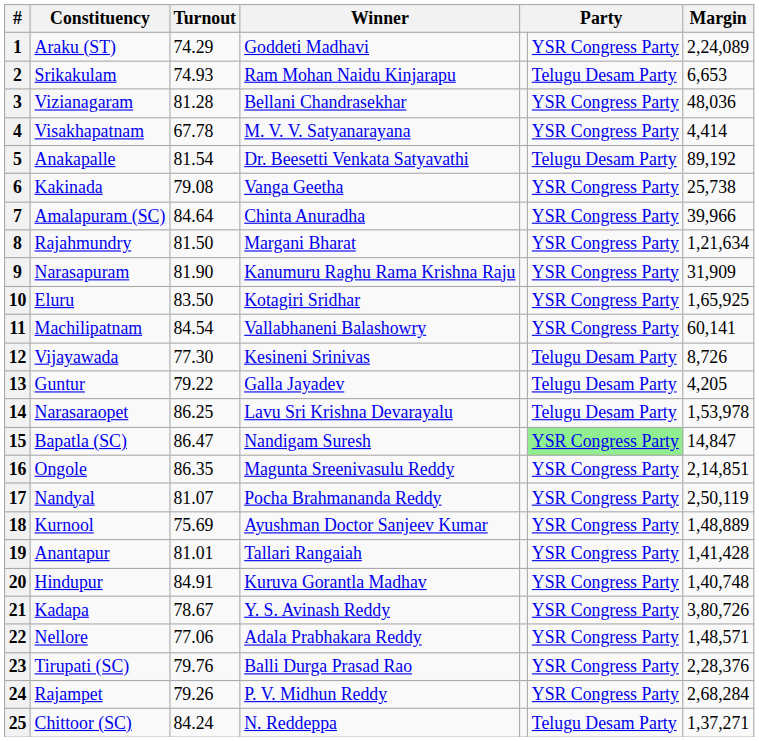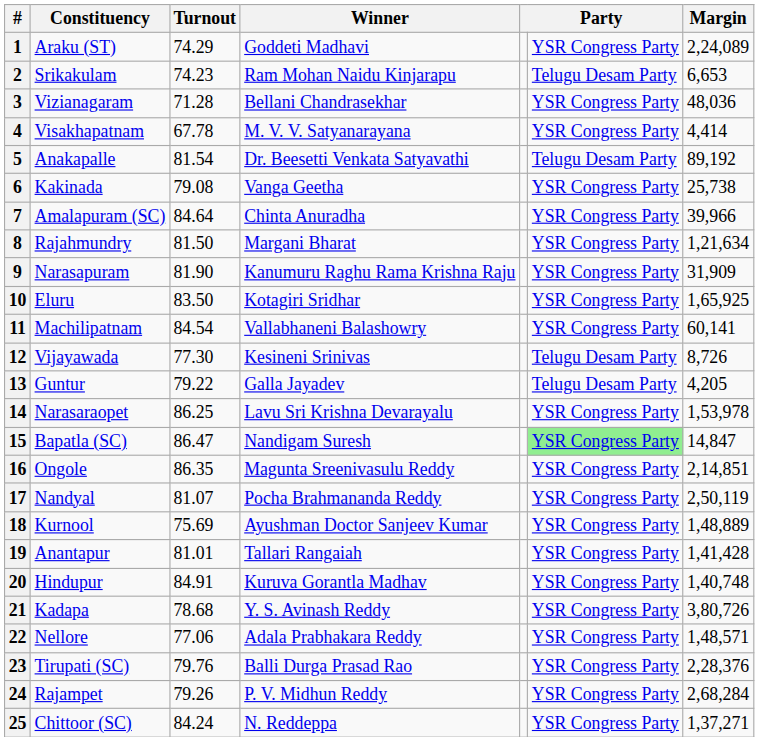(193, 74) 74.93 -> (193, 74) 74.23
(193, 103) 81.28 -> (193, 103) 71.28
(604, 412) Telugu Desam Party -> (605, 412) YSR Congress Party
(193, 610) 78.67 -> (193, 610) 78.68
(604, 722) Telugu Desam Party -> (605, 722) YSR Congress Party
